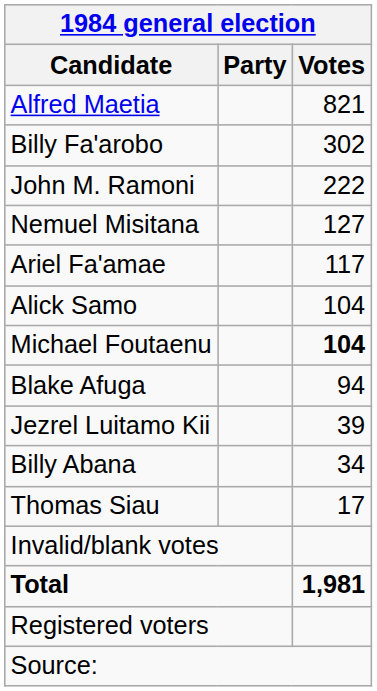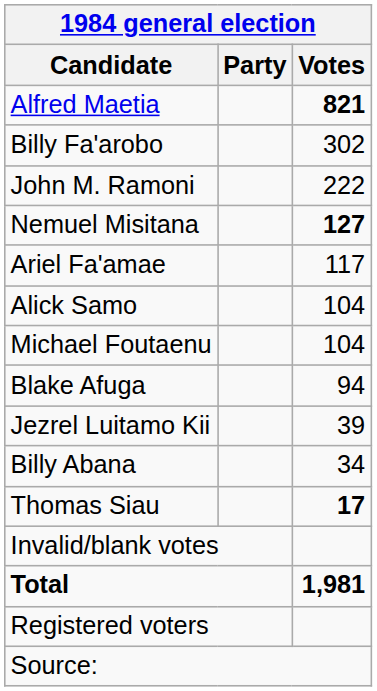(344, 104) normal -> (344, 104) bold
(344, 225) normal -> (344, 225) bold
(344, 345) bold -> (344, 345) normal
(351, 505) normal -> (351, 505) bold
